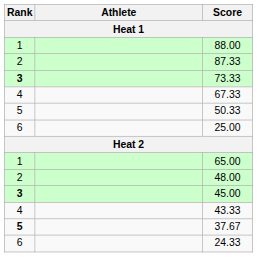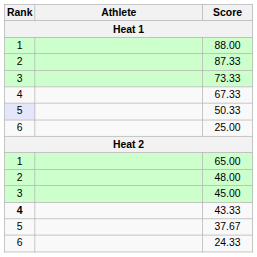(20, 78) bold -> (20, 78) normal
(20, 111) no background -> (20, 111) lavender background
(20, 194) bold -> (20, 194) normal
(20, 210) normal -> (20, 210) bold
(20, 227) bold -> (20, 227) normal
